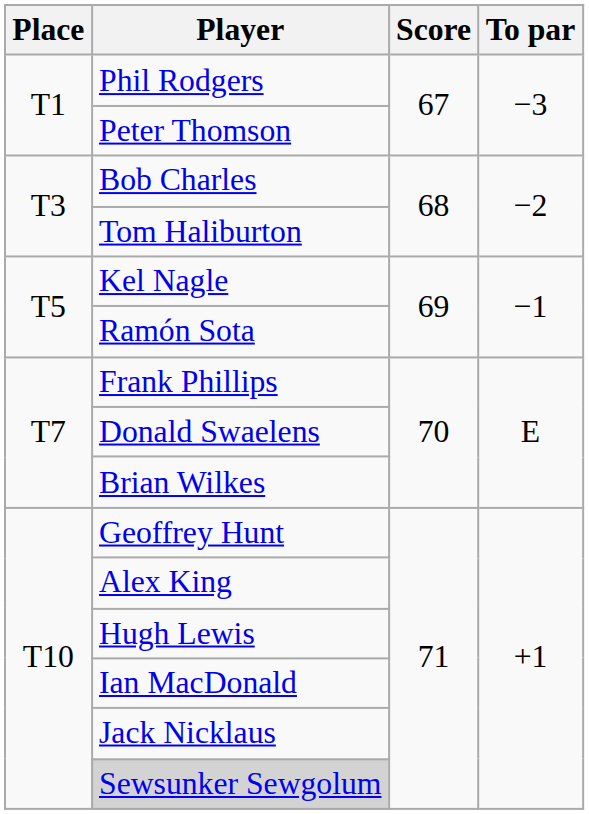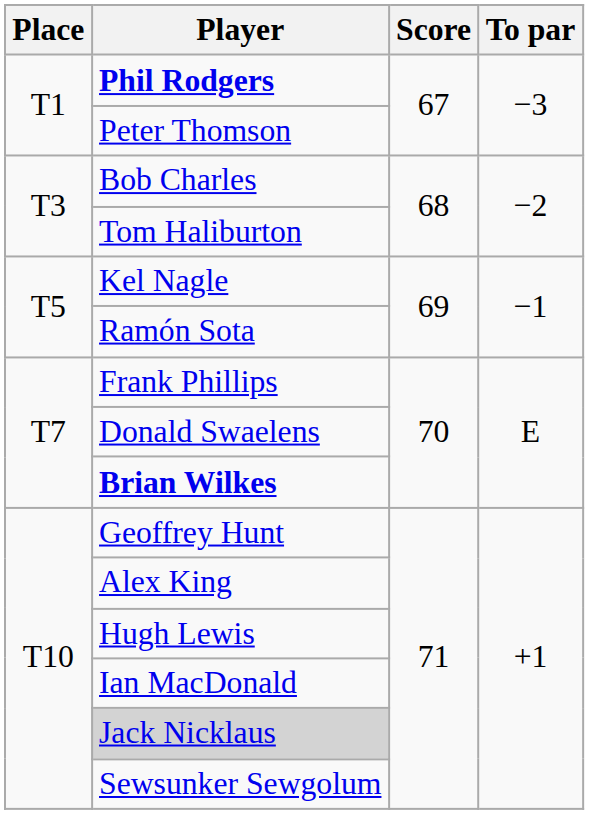(181, 79) normal -> (187, 79) bold
(182, 481) normal -> (188, 481) bold
(187, 733) no background -> (187, 733) lightgrey background
(240, 783) lightgrey background -> (240, 783) no background
